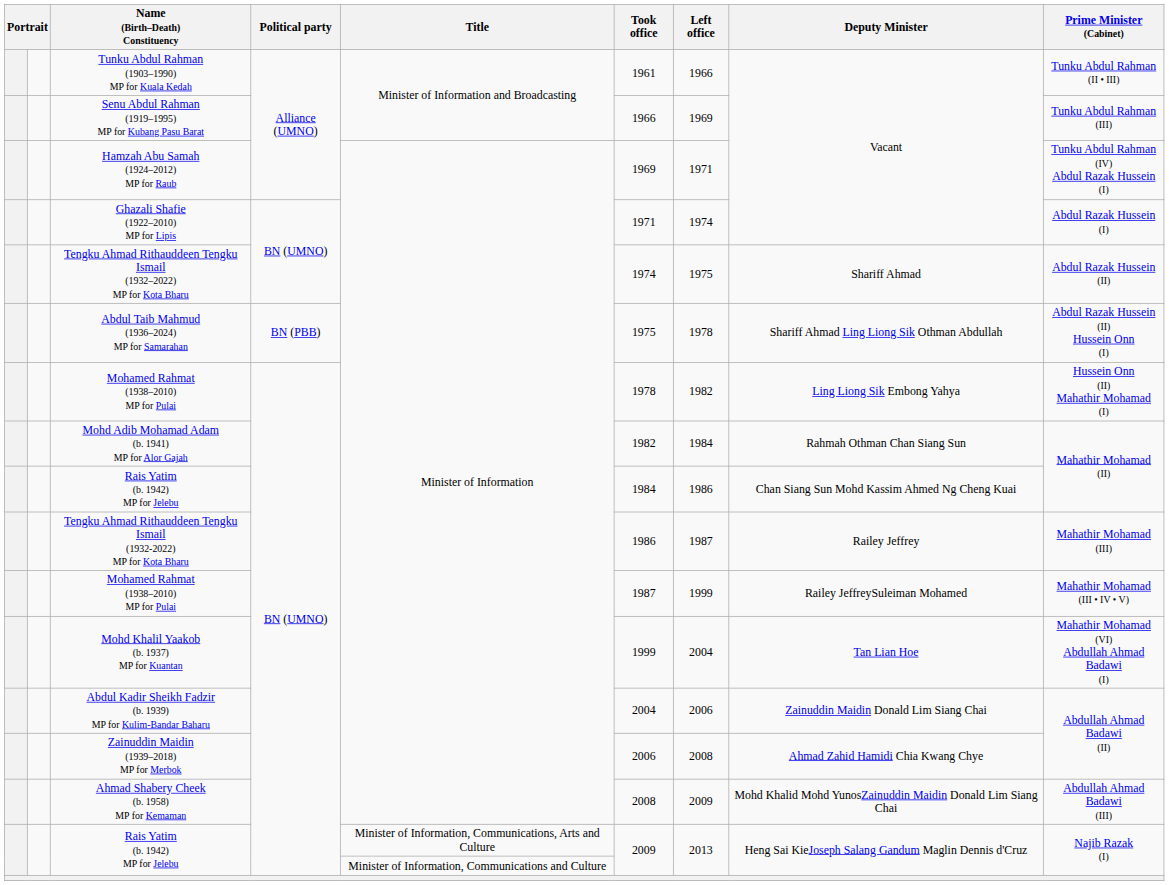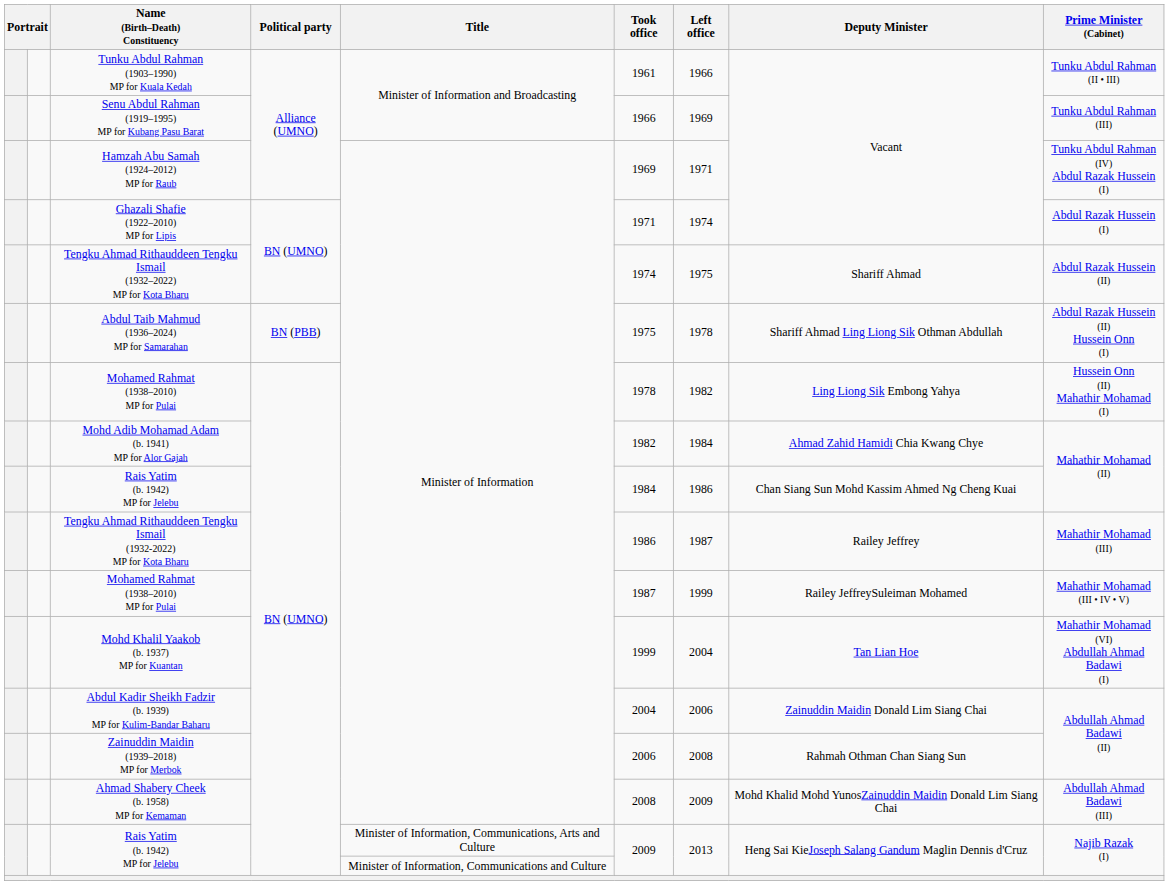(886, 443) Rahmah Othman Chan Siang Sun -> (886, 443) Ahmad Zahid Hamidi Chia Kwang Chye
(886, 756) Ahmad Zahid Hamidi Chia Kwang Chye -> (886, 756) Rahmah Othman Chan Siang Sun
